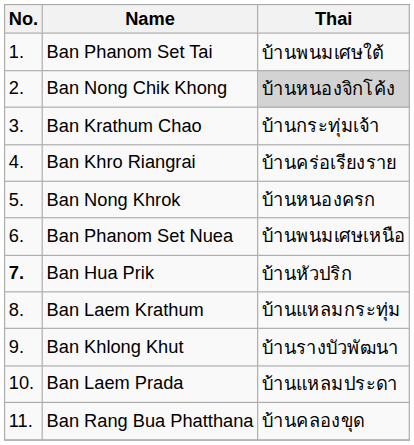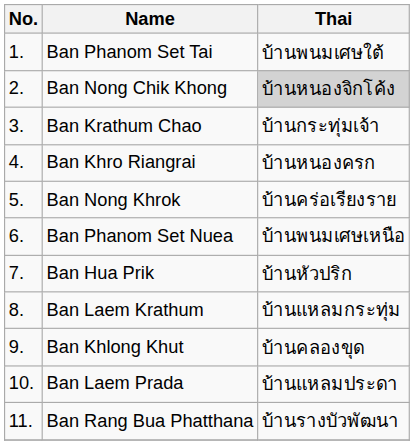(329, 163) บ้านคร่อเรียงราย -> (319, 163) บ้านหนองครก
(319, 200) บ้านหนองครก -> (329, 200) บ้านคร่อเรียงราย
(16, 273) bold -> (16, 273) normal
(330, 347) บ้านรางบัวพัฒนา -> (313, 347) บ้านคลองขุด
(313, 421) บ้านคลองขุด -> (330, 421) บ้านรางบัวพัฒนา
